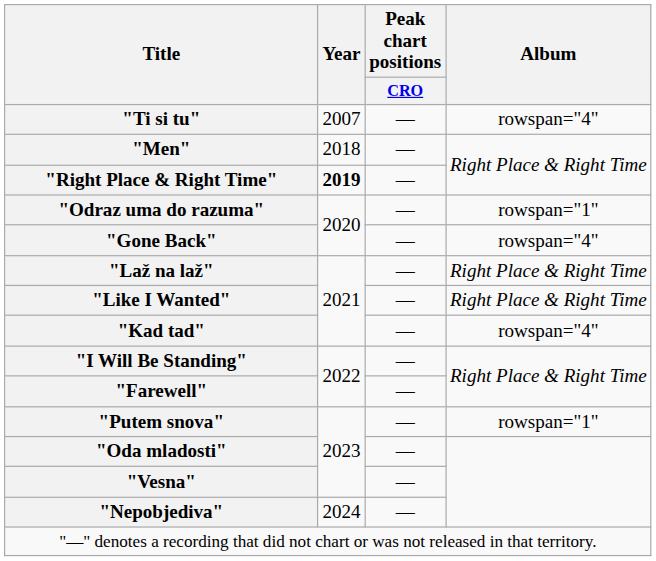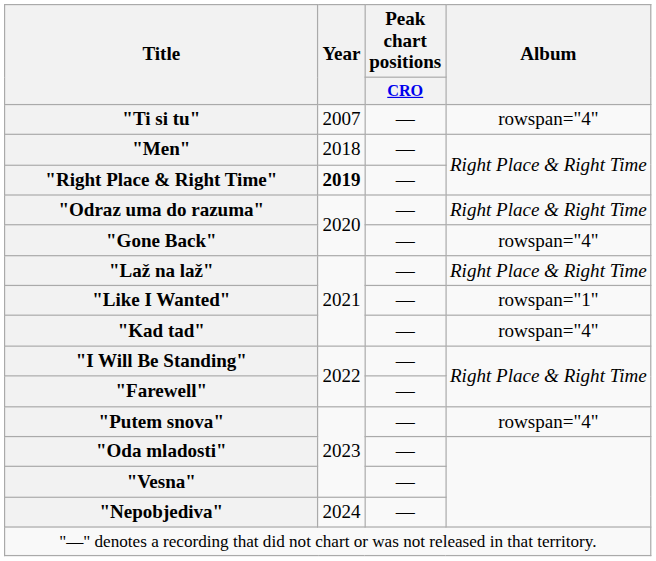(548, 209) rowspan="1" -> (548, 209) Right Place & Right Time
(548, 300) Right Place & Right Time -> (548, 300) rowspan="1"
(548, 421) rowspan="1" -> (548, 421) rowspan="4"
